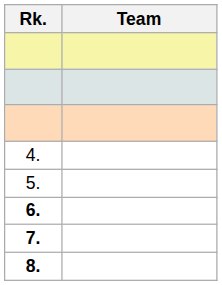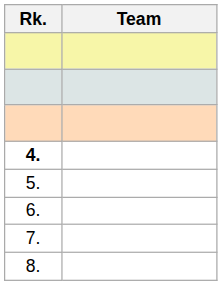(33, 156) normal -> (33, 156) bold
(33, 211) bold -> (33, 211) normal
(33, 239) bold -> (33, 239) normal
(33, 267) bold -> (33, 267) normal
